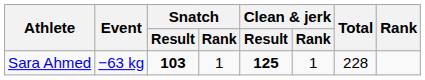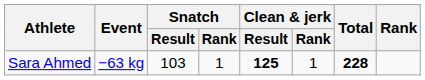(173, 63) bold -> (173, 63) normal
(356, 63) normal -> (356, 63) bold
